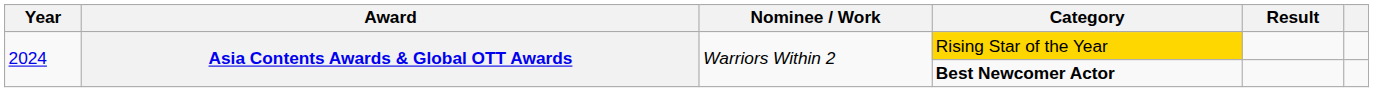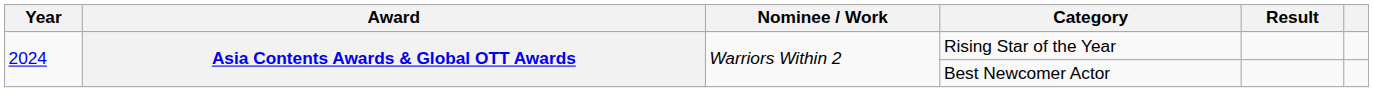(1022, 45) gold background -> (1030, 45) no background
(1025, 73) bold -> (1027, 73) normal
